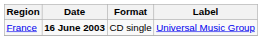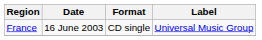(75, 27) bold -> (74, 27) normal
